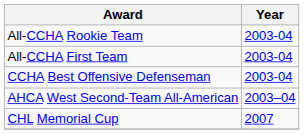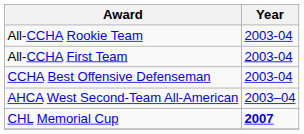(259, 118) normal -> (259, 118) bold
